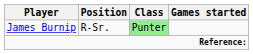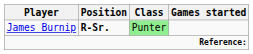(95, 28) normal -> (95, 28) bold
